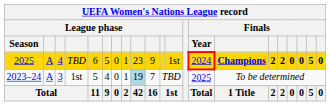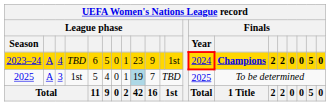(24, 60) 2025 -> (24, 60) 2023–24
(24, 77) 2023–24 -> (24, 77) 2025
